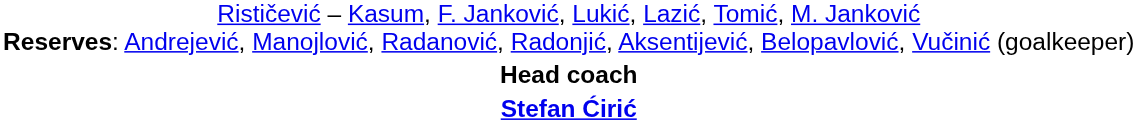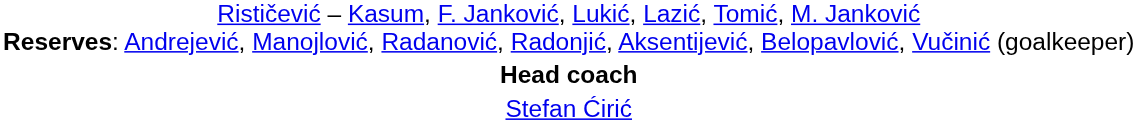(569, 108) bold -> (569, 108) normal
